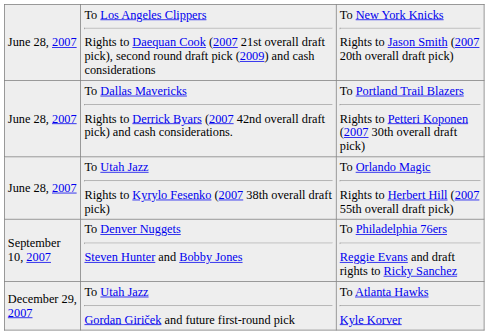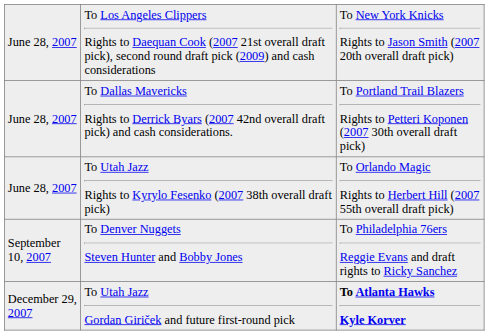(410, 305) normal -> (410, 305) bold
